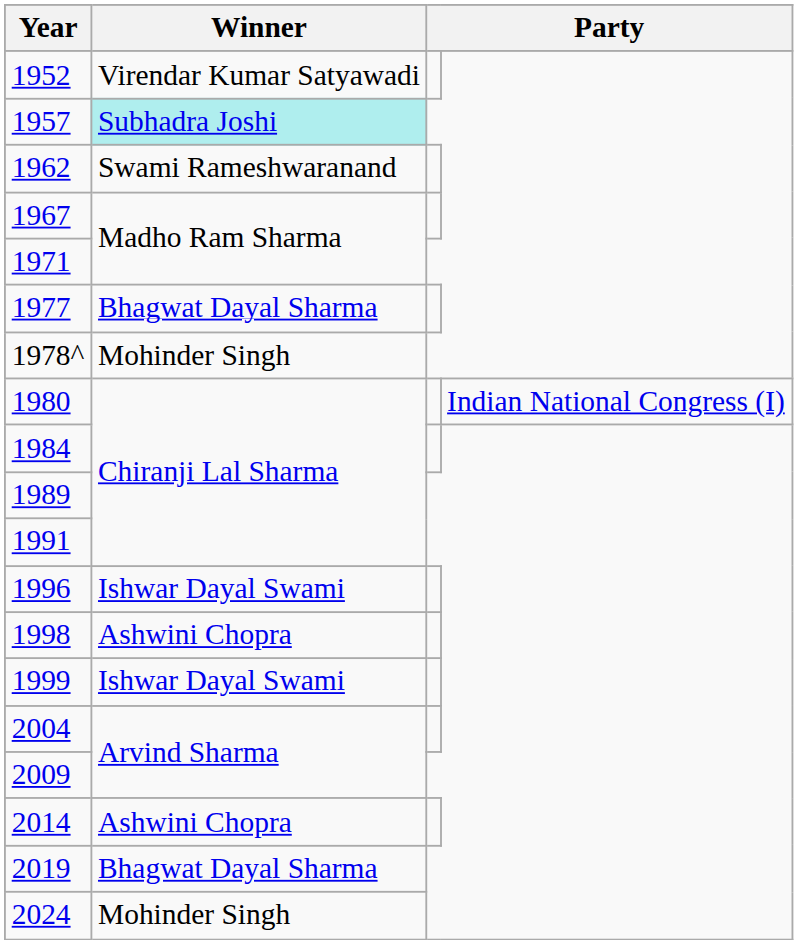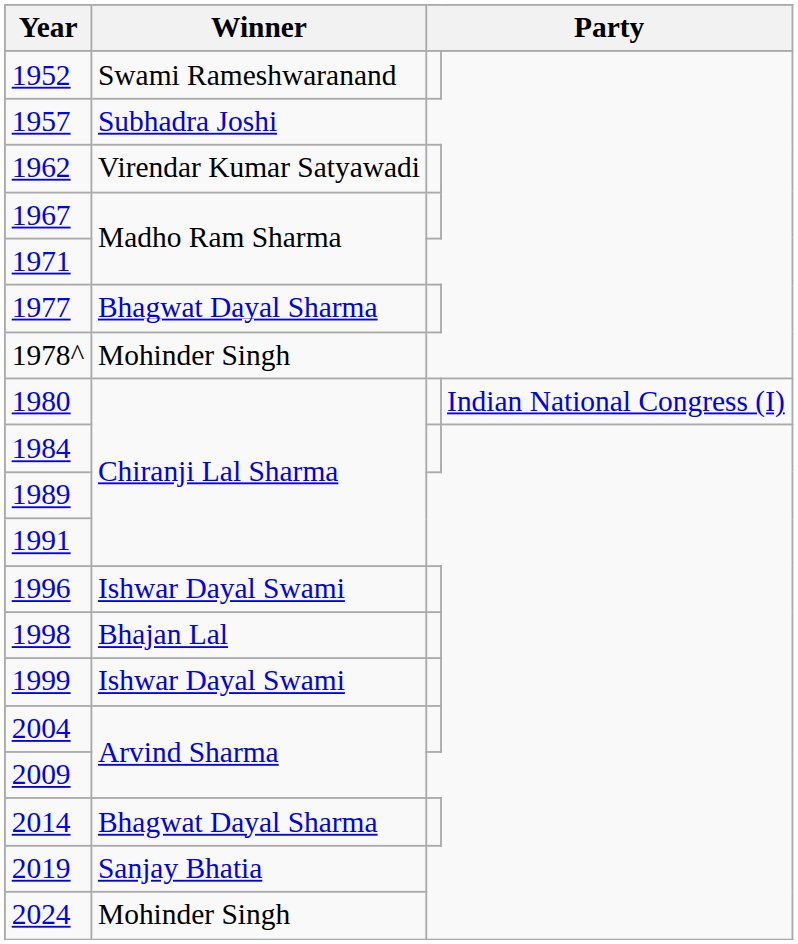(259, 74) Virendar Kumar Satyawadi -> (247, 74) Swami Rameshwaranand
(188, 121) paleturquoise background -> (188, 121) no background
(247, 167) Swami Rameshwaranand -> (259, 167) Virendar Kumar Satyawadi
(195, 634) Ashwini Chopra -> (163, 634) Bhajan Lal
(195, 821) Ashwini Chopra -> (238, 821) Bhagwat Dayal Sharma
(238, 868) Bhagwat Dayal Sharma -> (180, 868) Sanjay Bhatia
